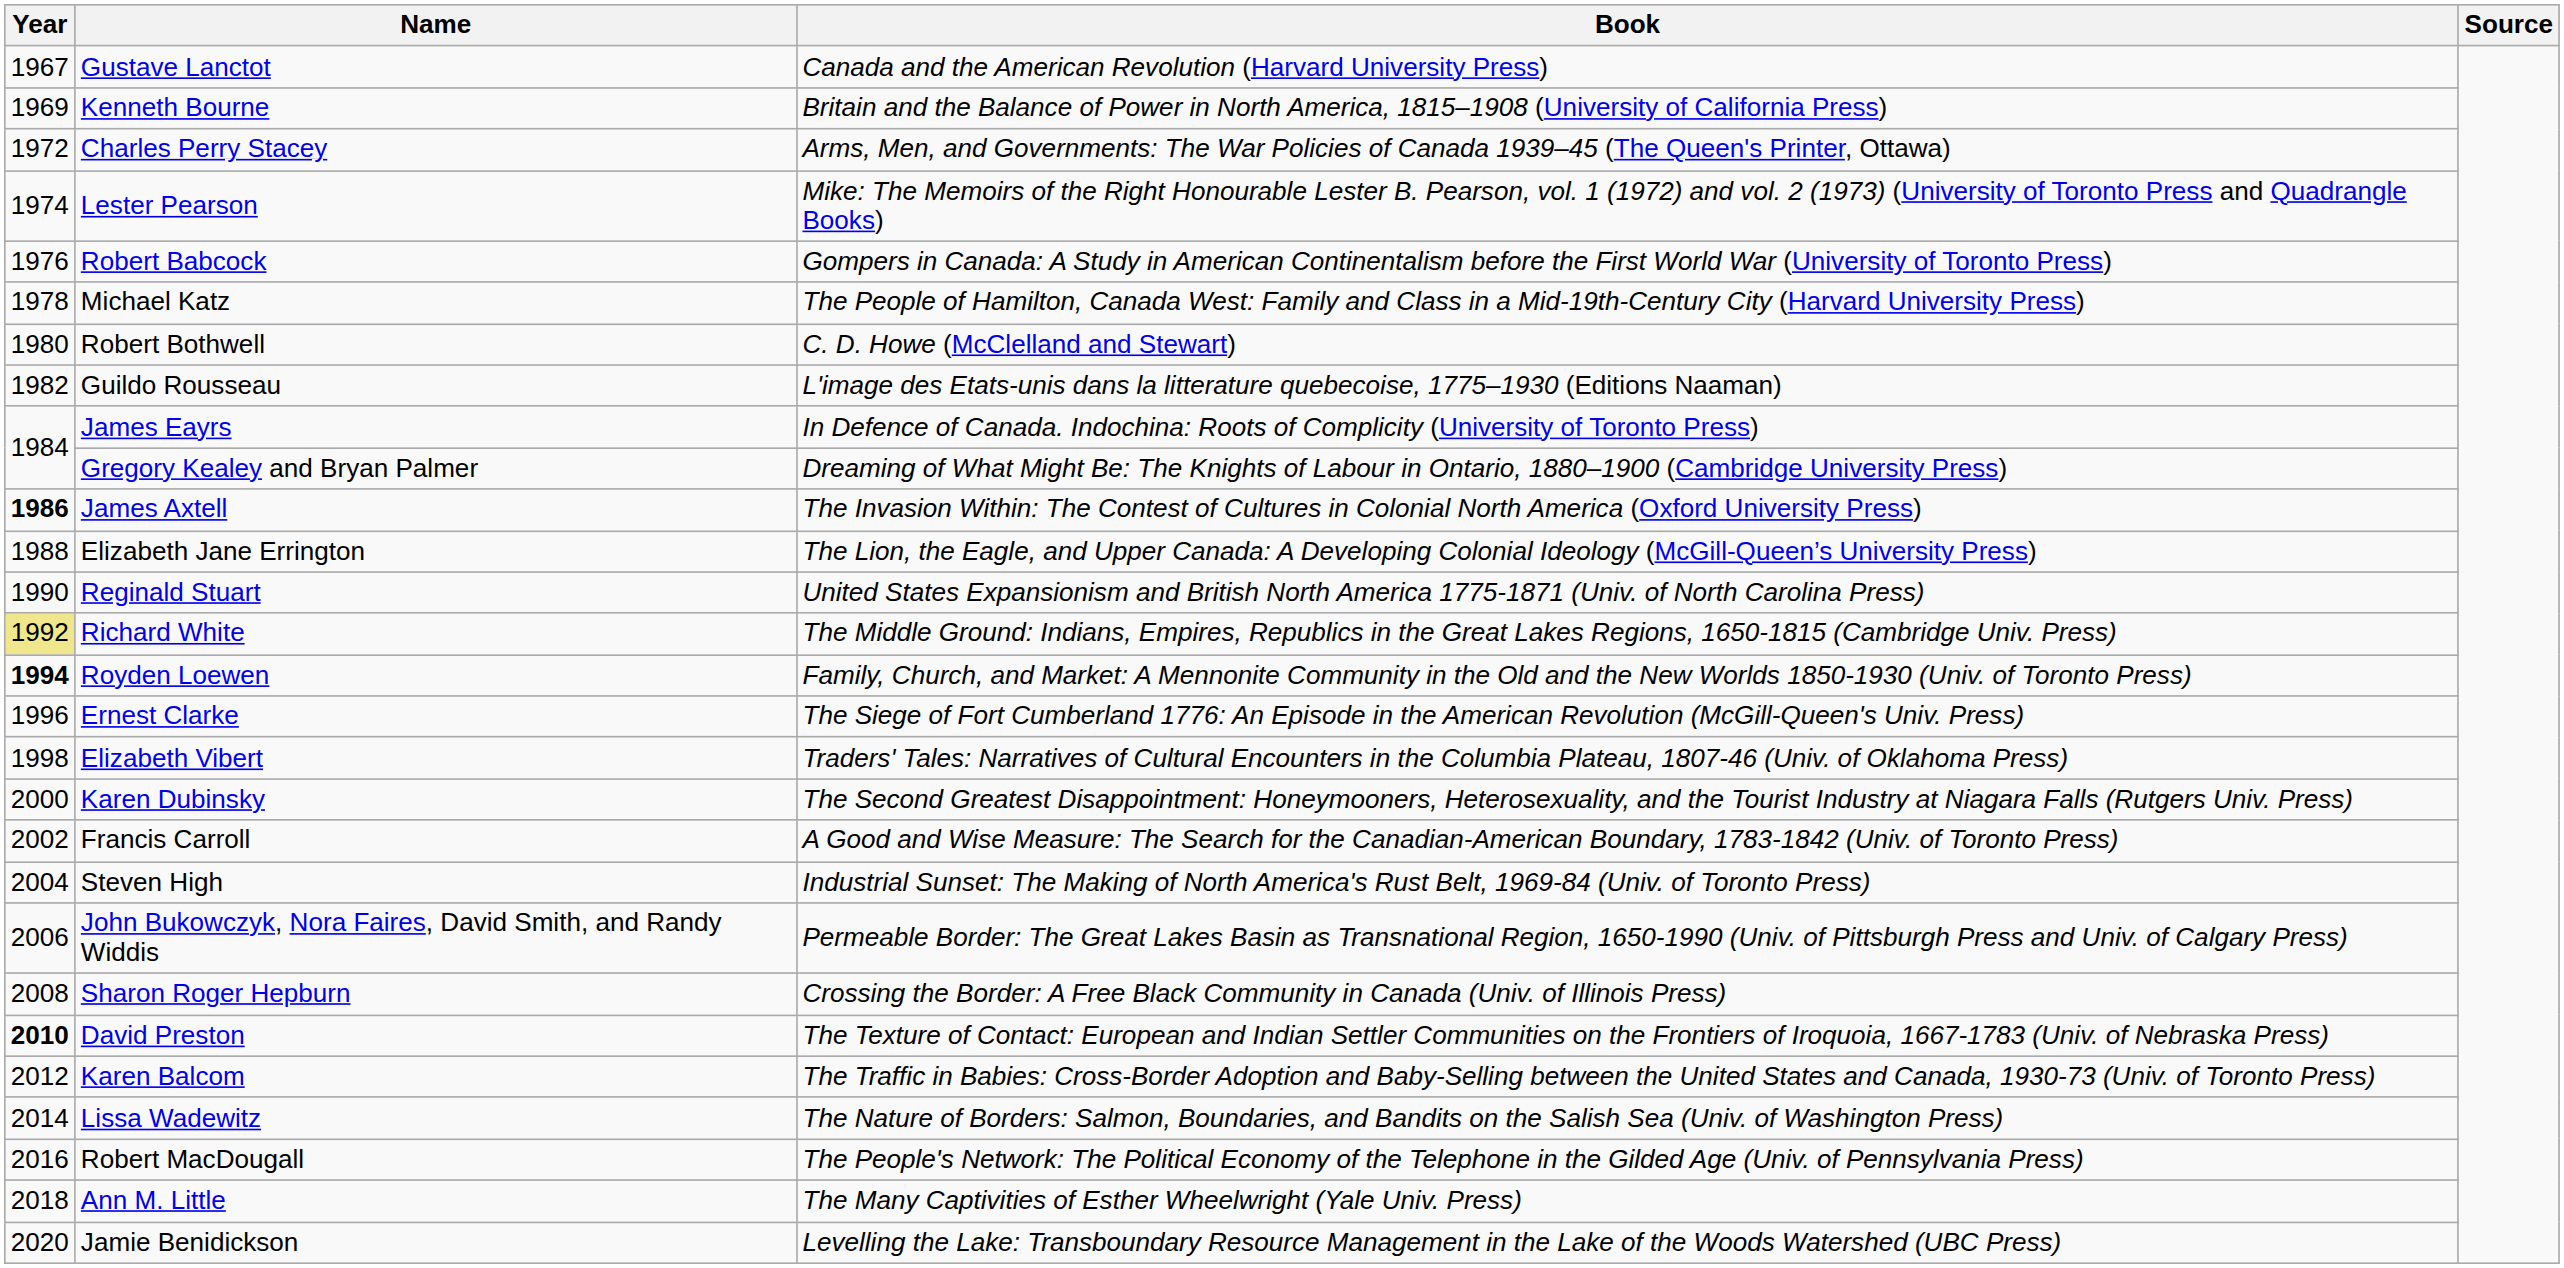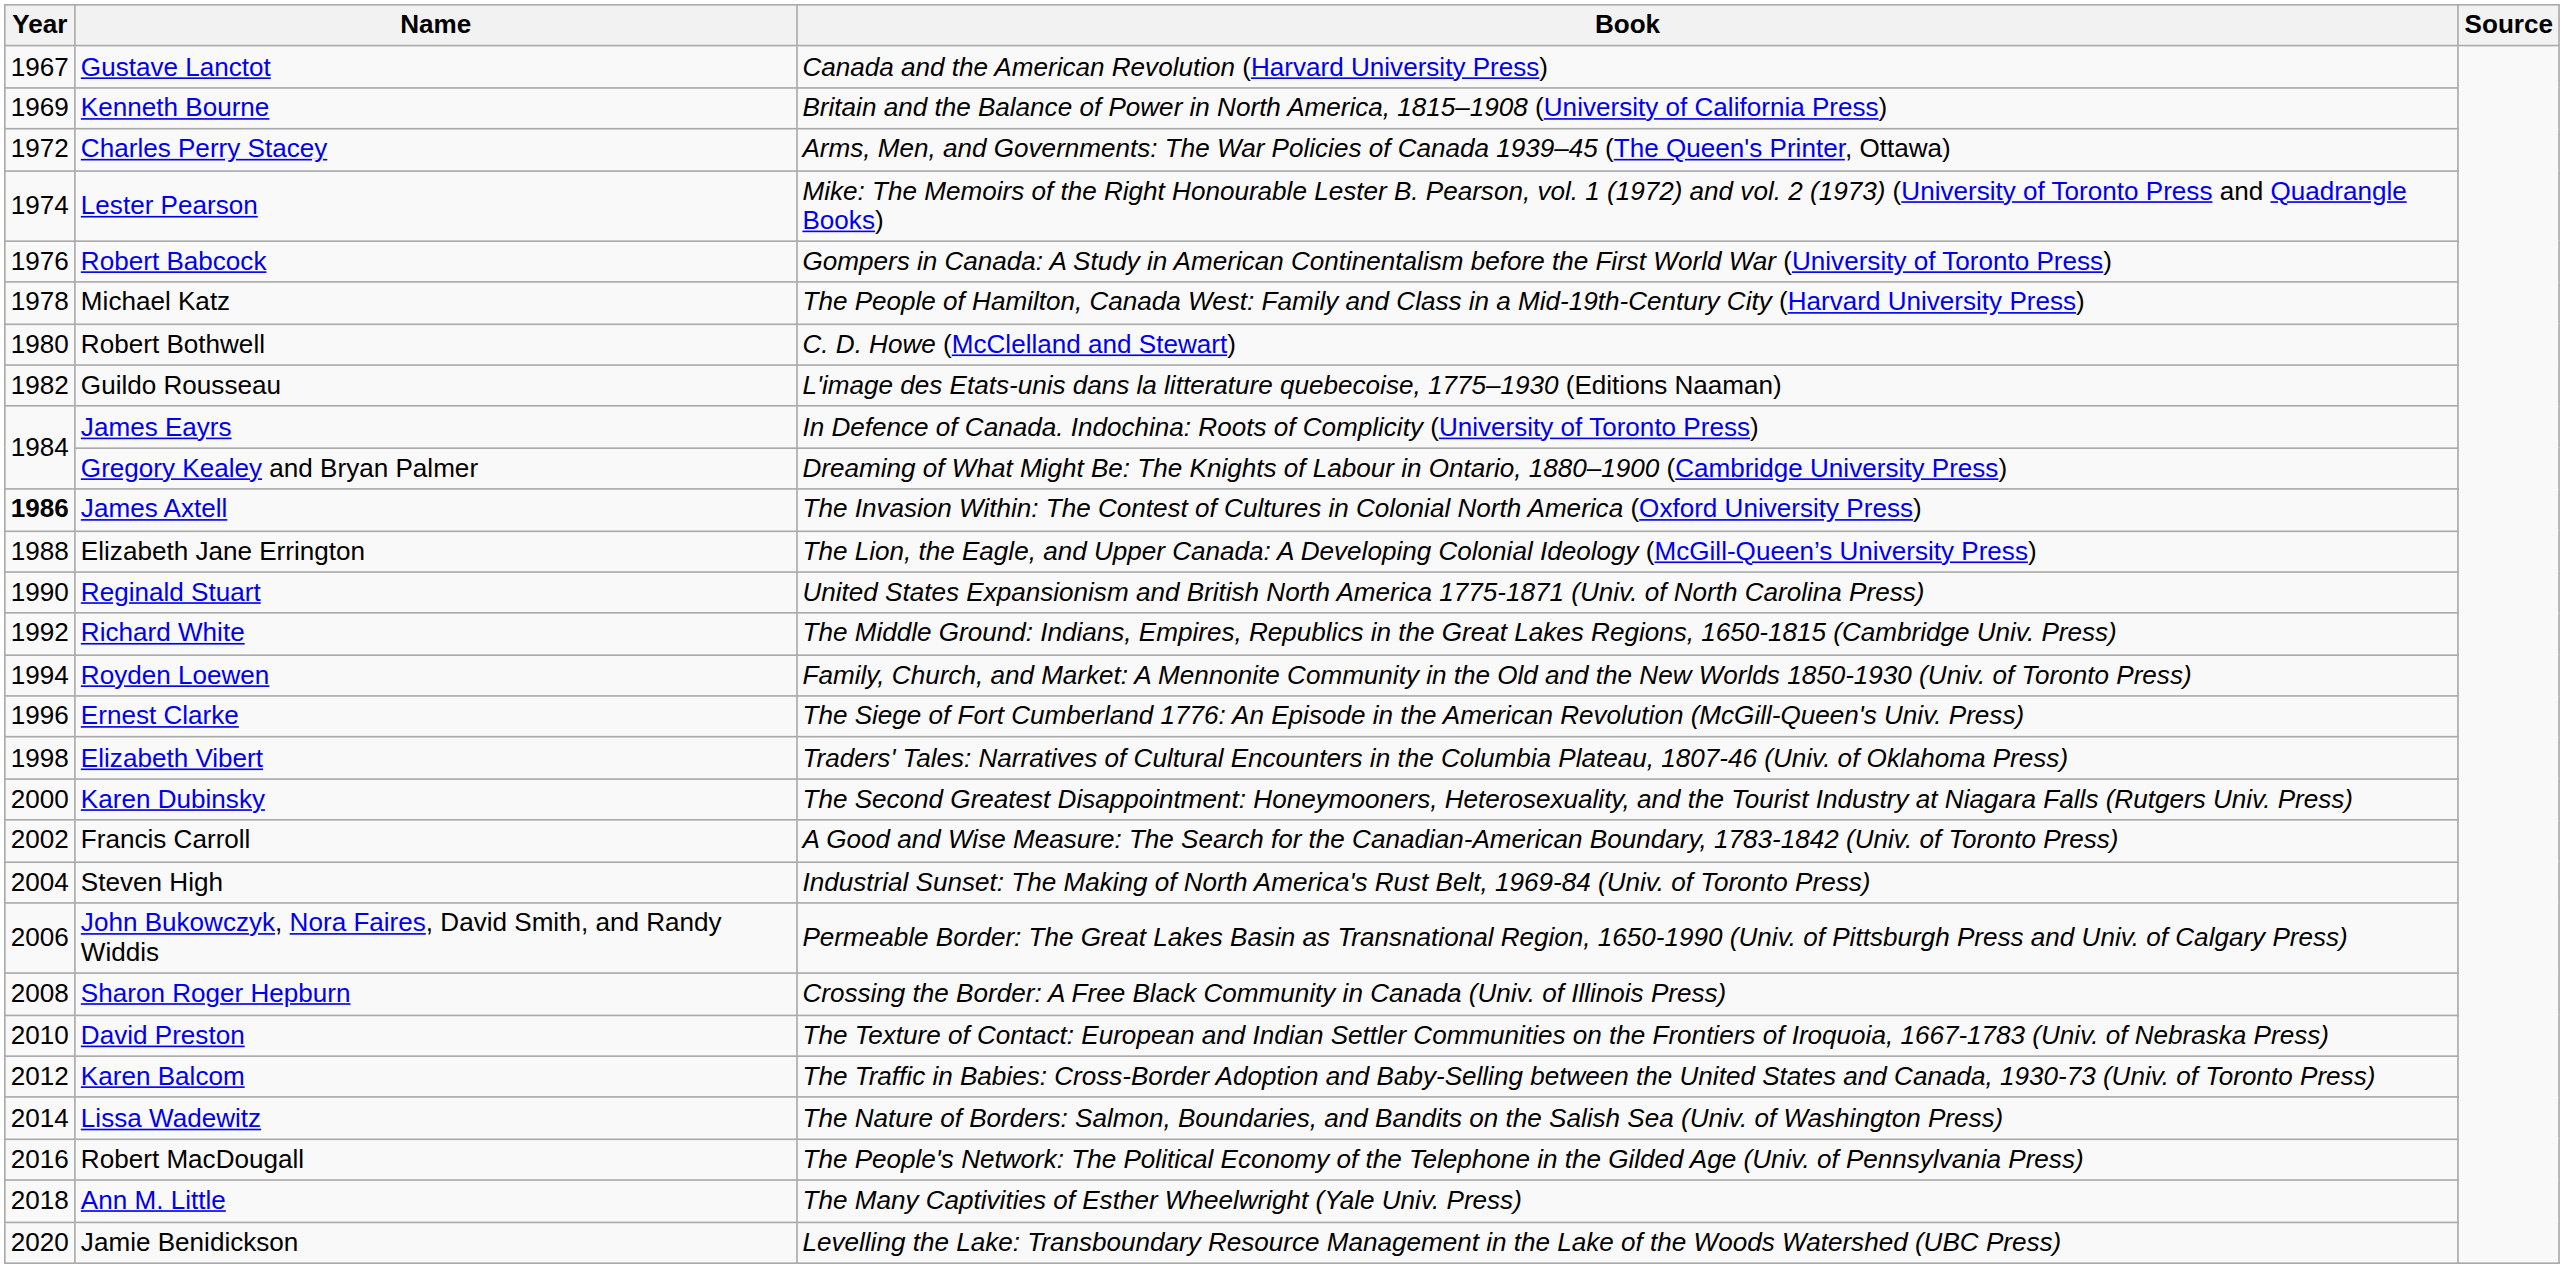(40, 633) khaki background -> (40, 633) no background
(40, 674) bold -> (40, 674) normal
(40, 1035) bold -> (40, 1035) normal
